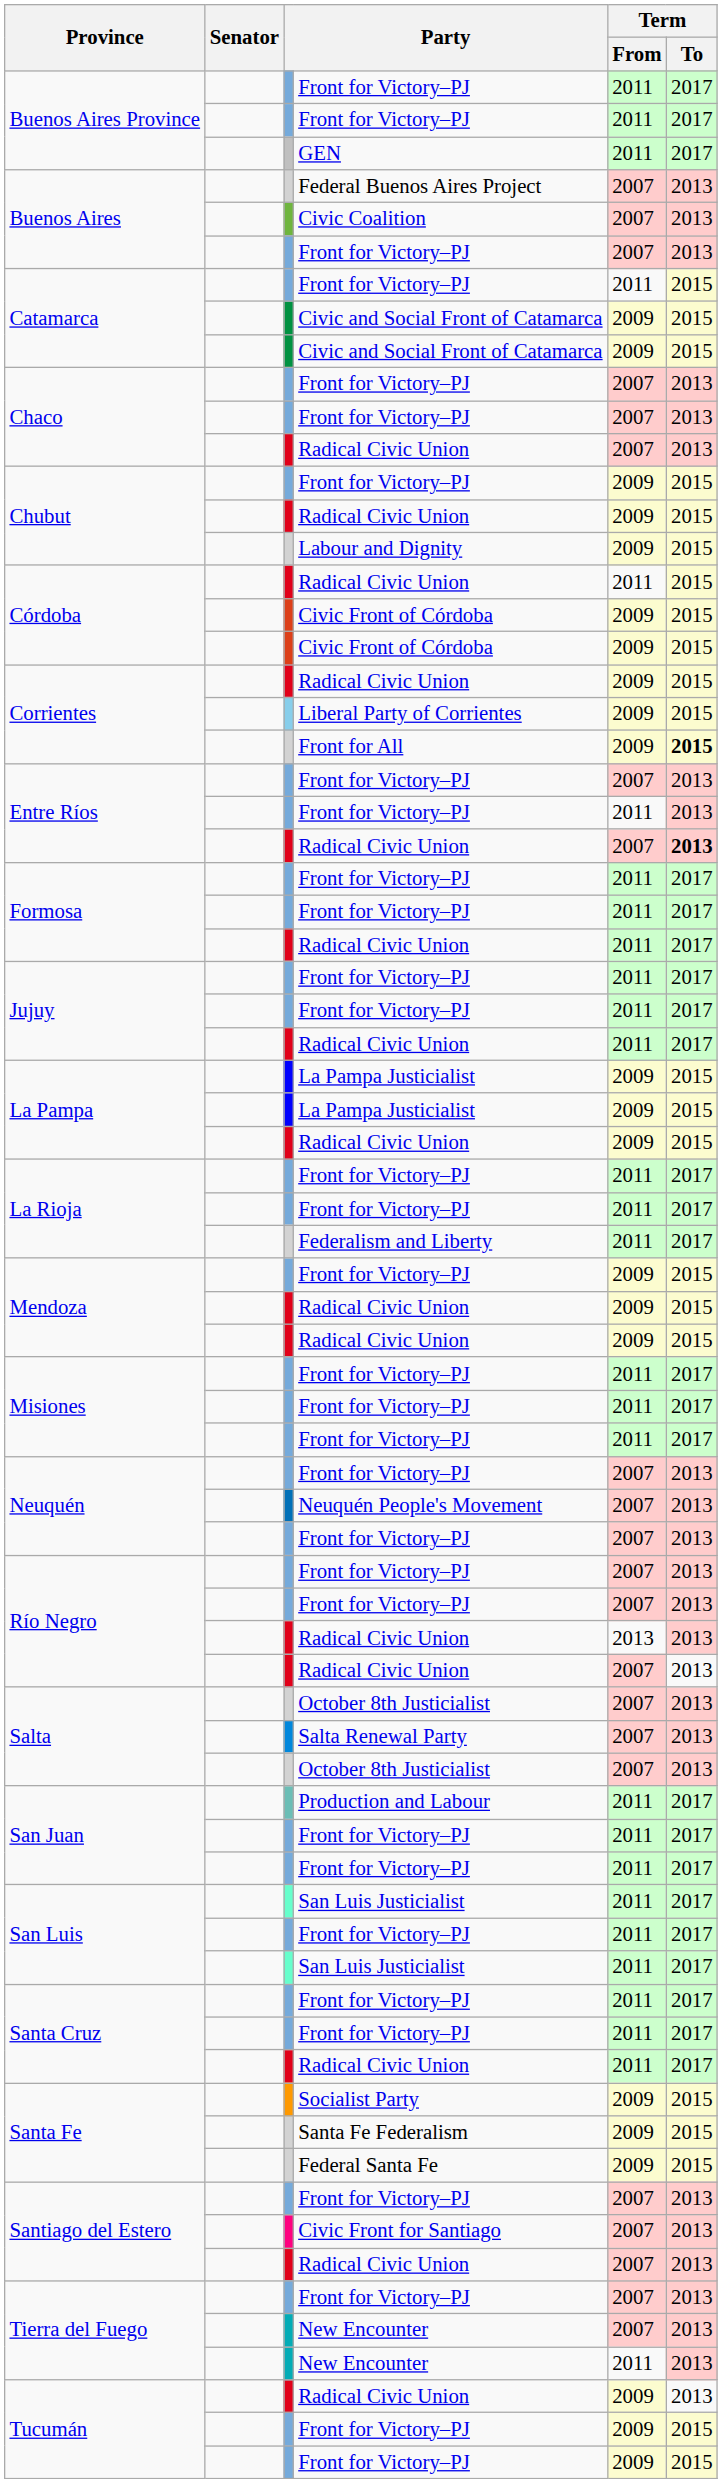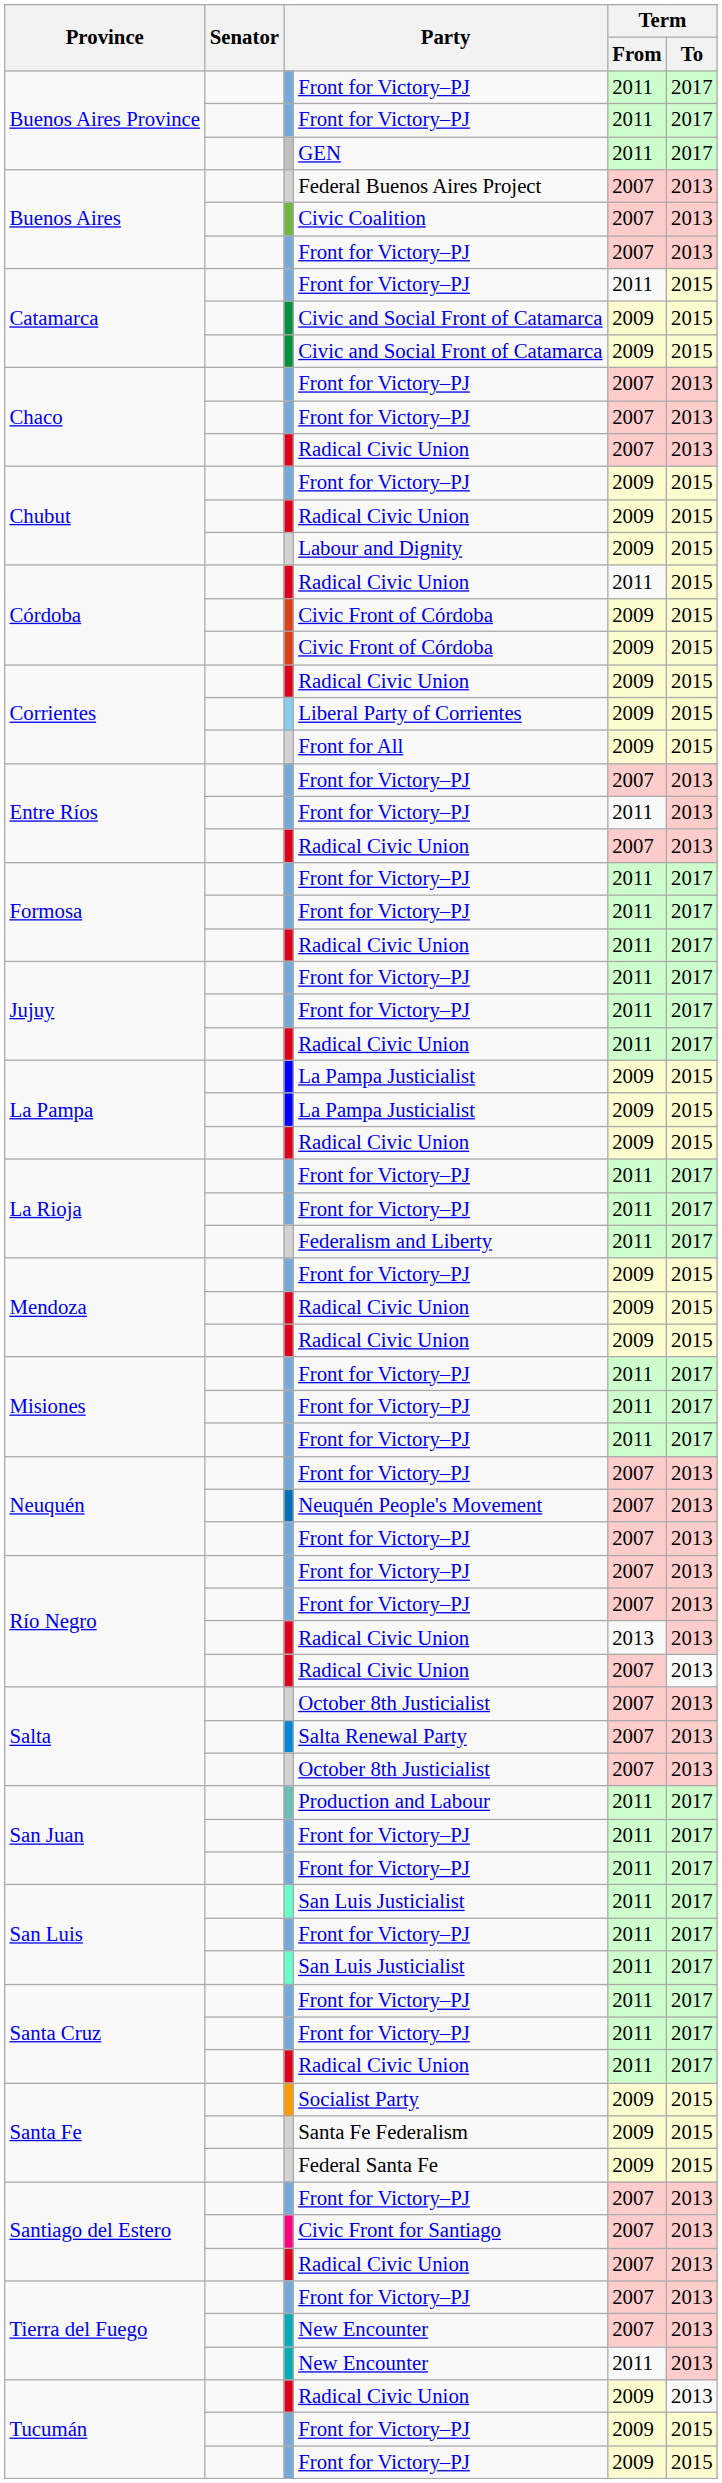(692, 746) bold -> (692, 746) normal
(692, 845) bold -> (692, 845) normal
